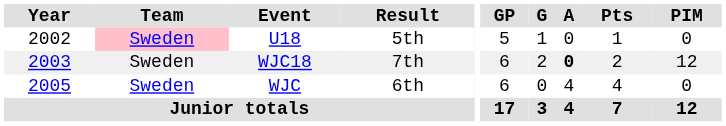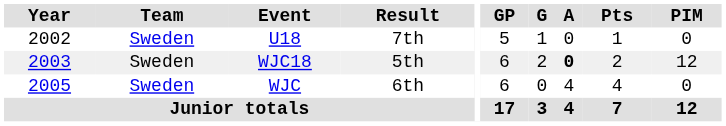(162, 39) pink background -> (162, 39) no background
(408, 39) 5th -> (408, 39) 7th
(408, 63) 7th -> (408, 63) 5th
